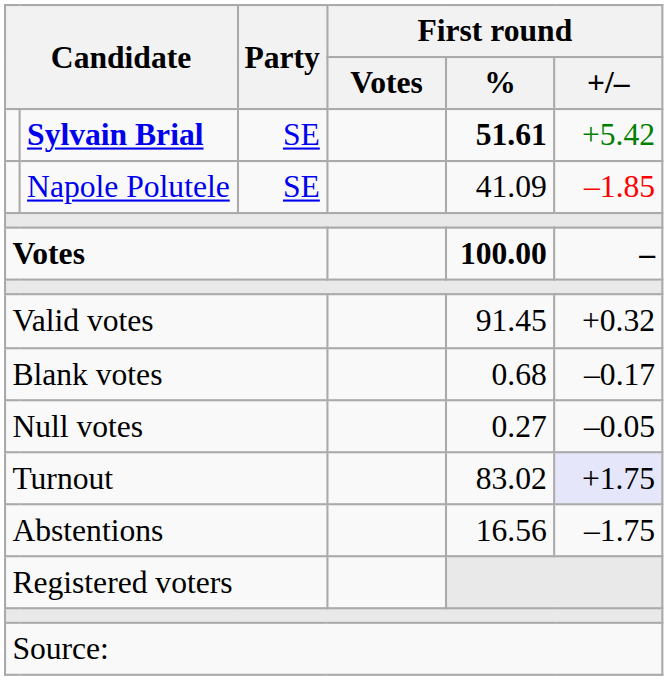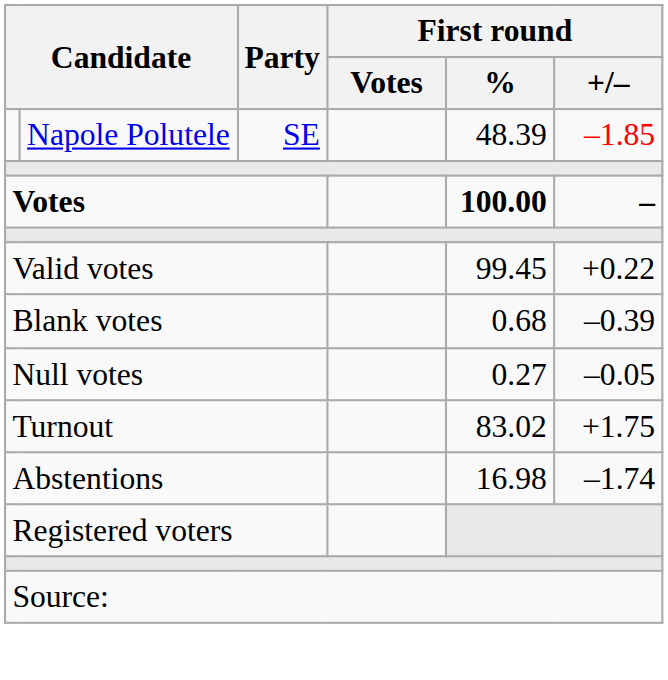- row: (115, 135)
(511, 187) 41.09 -> (511, 135) 48.39
(511, 320) 91.45 -> (511, 268) 99.45
(619, 320) +0.32 -> (619, 268) +0.22
(620, 372) –0.17 -> (620, 320) –0.39
(619, 477) lavender background -> (619, 425) no background
(511, 529) 16.56 -> (511, 477) 16.98
(620, 529) –1.75 -> (620, 477) –1.74
